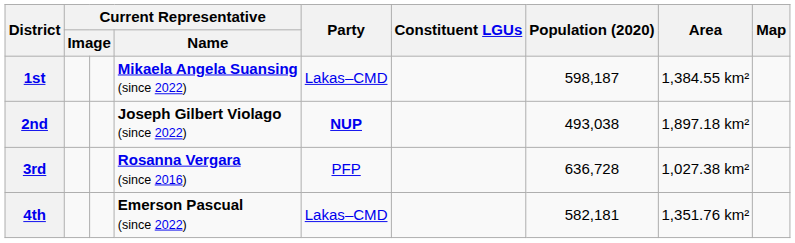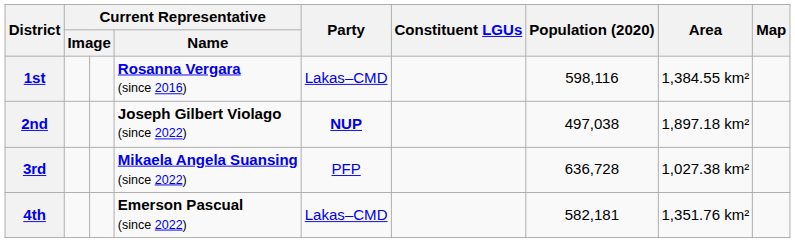(208, 78) Mikaela Angela Suansing (since 2022) -> (179, 78) Rosanna Vergara (since 2016)
(592, 78) 598,187 -> (592, 78) 598,116
(592, 124) 493,038 -> (592, 124) 497,038
(179, 169) Rosanna Vergara (since 2016) -> (208, 169) Mikaela Angela Suansing (since 2022)
